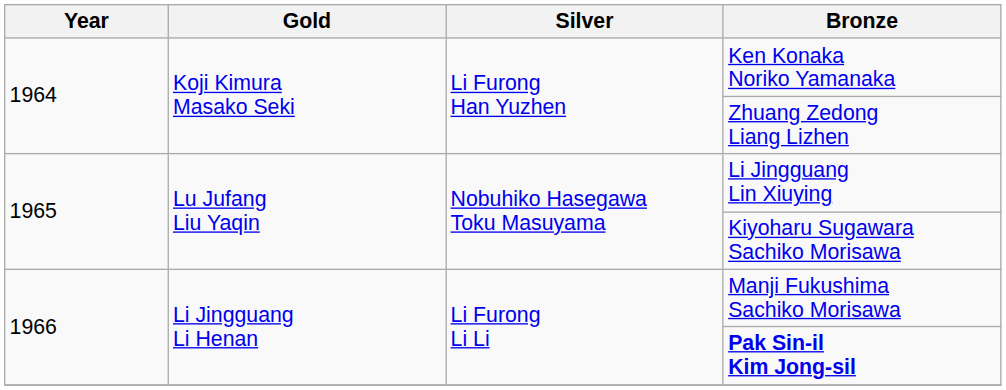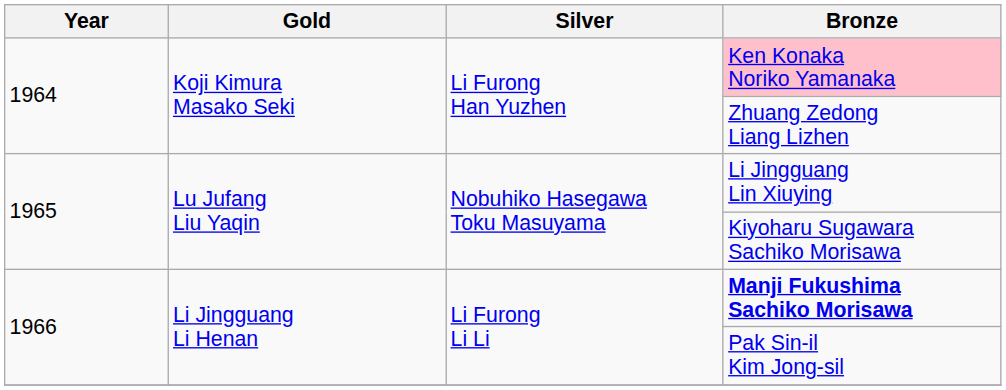(812, 67) no background -> (812, 67) pink background
(814, 297) normal -> (820, 297) bold
(792, 355) bold -> (786, 355) normal
